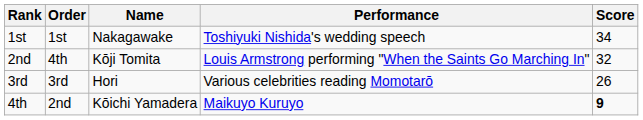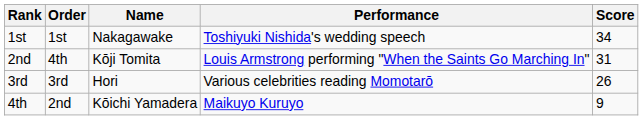(604, 59) 32 -> (604, 59) 31
(600, 103) bold -> (600, 103) normal
